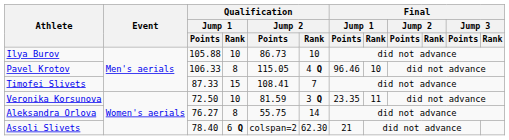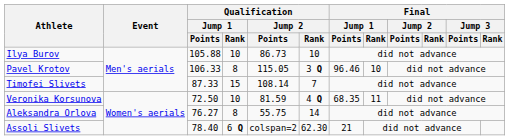(314, 69) 4 Q -> (314, 69) 3 Q
(273, 83) 108.41 -> (273, 83) 108.14
(314, 98) 3 Q -> (314, 98) 4 Q
(347, 98) 23.35 -> (347, 98) 68.35
